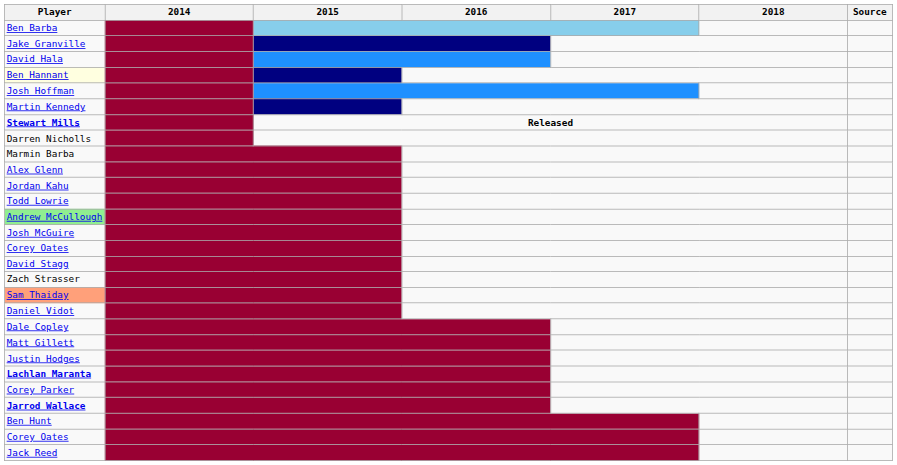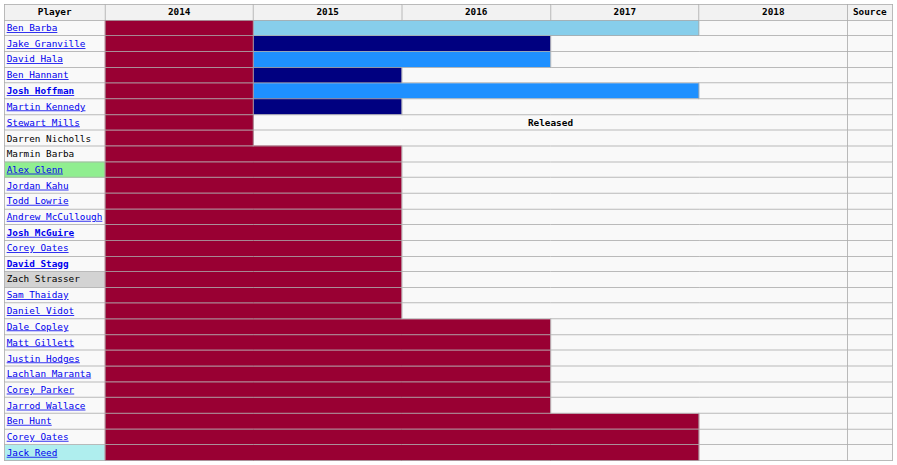(38, 75) lightyellow background -> (38, 75) no background
(40, 91) normal -> (40, 91) bold
(43, 122) bold -> (43, 122) normal
(35, 169) no background -> (35, 169) lightgreen background
(55, 216) lightgreen background -> (55, 216) no background
(40, 232) normal -> (40, 232) bold
(38, 264) normal -> (38, 264) bold
(43, 279) no background -> (43, 279) lightgrey background
(38, 295) lightsalmon background -> (38, 295) no background
(49, 374) bold -> (49, 374) normal
(46, 405) bold -> (46, 405) normal
(32, 452) no background -> (32, 452) paleturquoise background
